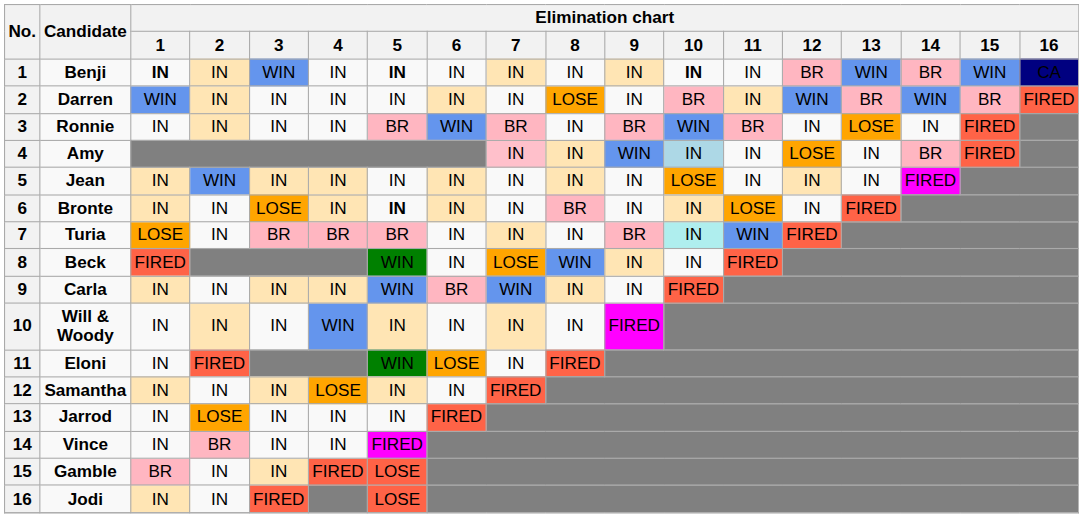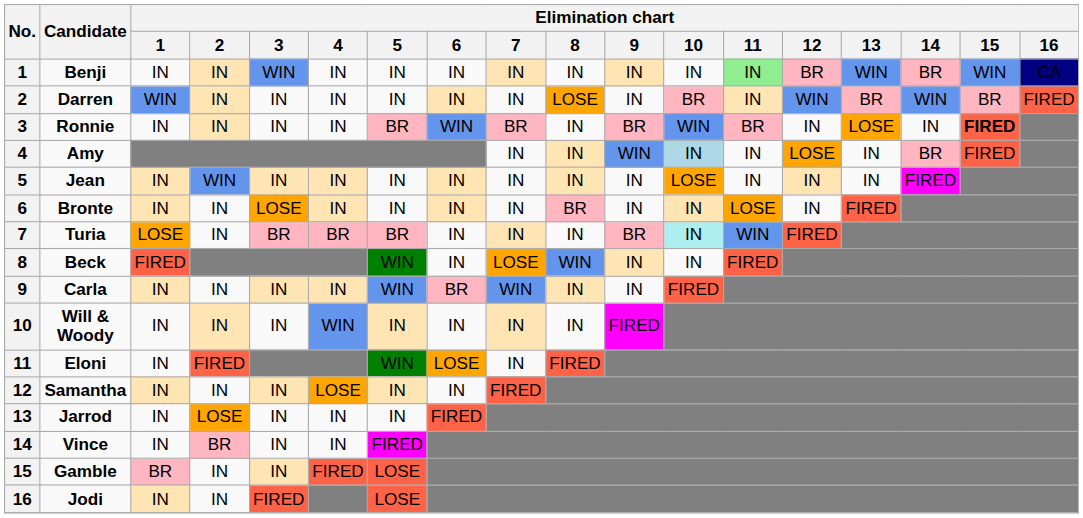(160, 72) bold -> (160, 72) normal
(397, 72) bold -> (397, 72) normal
(694, 72) bold -> (694, 72) normal
(753, 72) no background -> (753, 72) lightgreen background
(990, 126) normal -> (990, 126) bold
(516, 153) pink background -> (516, 153) no background
(397, 208) bold -> (397, 208) normal
